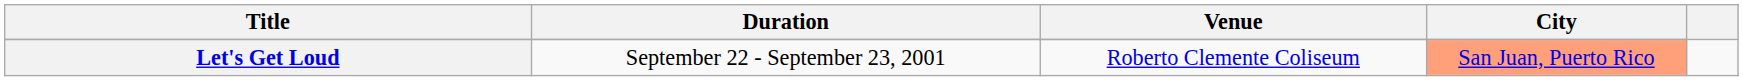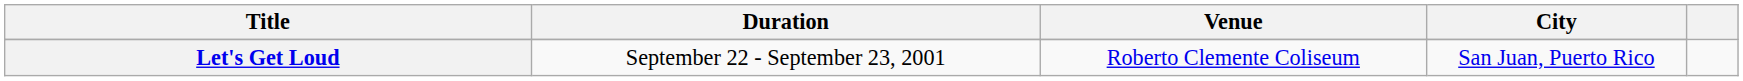(1556, 57) lightsalmon background -> (1556, 57) no background
